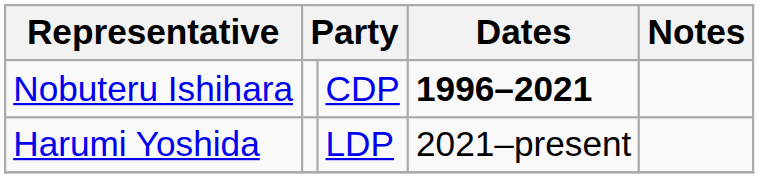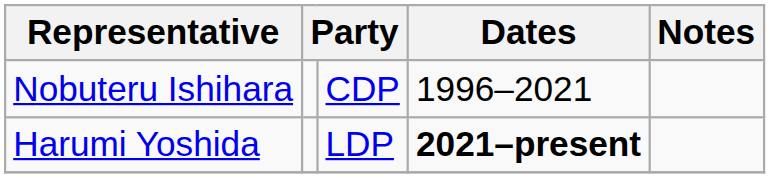(504, 88) bold -> (504, 88) normal
(524, 144) normal -> (529, 144) bold
